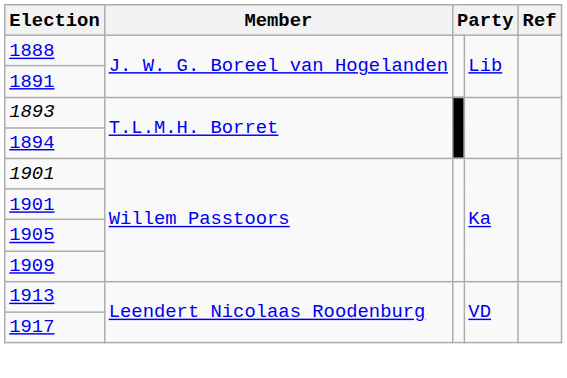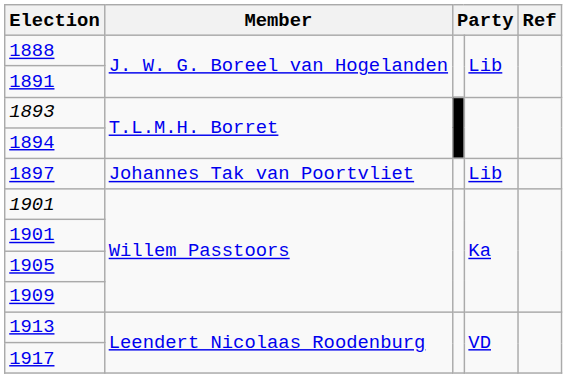+ row: (32, 174)
